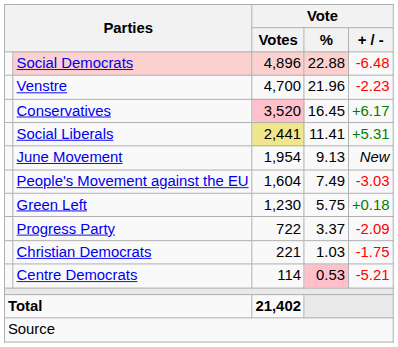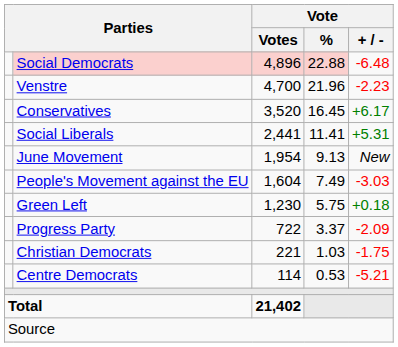(282, 110) pink background -> (282, 110) no background
(282, 134) khaki background -> (282, 134) no background
(331, 275) pink background -> (331, 275) no background
